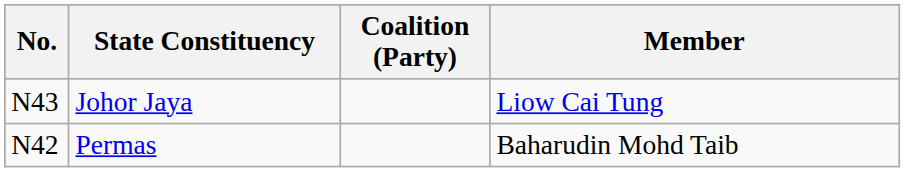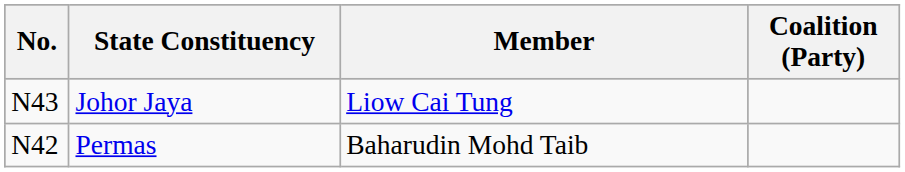columns swapped: (694, 41) <-> (415, 41)
